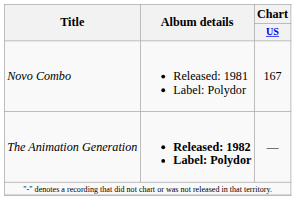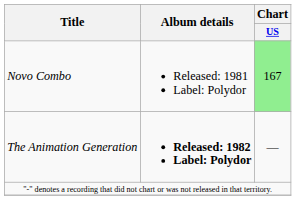(273, 76) no background -> (273, 76) lightgreen background
